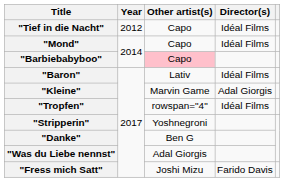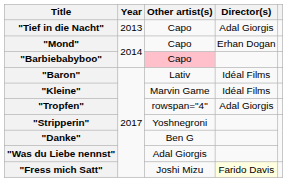(131, 28) 2012 -> (131, 28) 2013
(245, 28) Idéal Films -> (246, 28) Adal Giorgis
(245, 43) Idéal Films -> (246, 43) Erhan Dogan
(245, 91) Adal Giorgis -> (246, 91) Idéal Films
(245, 106) Idéal Films -> (246, 106) Adal Giorgis
(245, 169) no background -> (246, 169) lightyellow background
